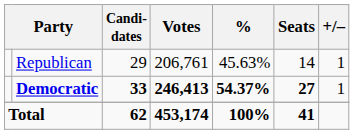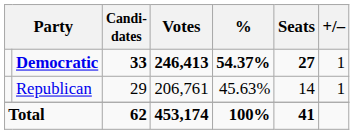rows swapped: (57, 89) <-> (54, 62)
